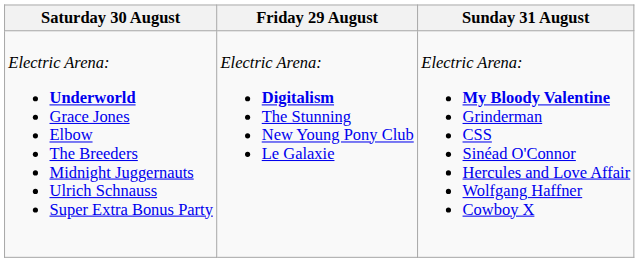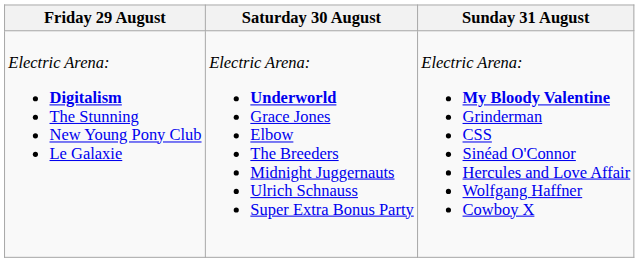columns swapped: (317, 18) <-> (111, 18)
